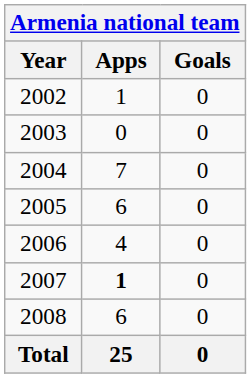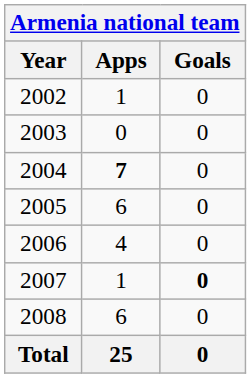(121, 170) normal -> (121, 170) bold
(121, 280) bold -> (121, 280) normal
(202, 280) normal -> (202, 280) bold
